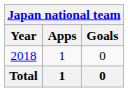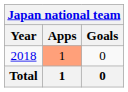(62, 55) no background -> (62, 55) lightsalmon background
